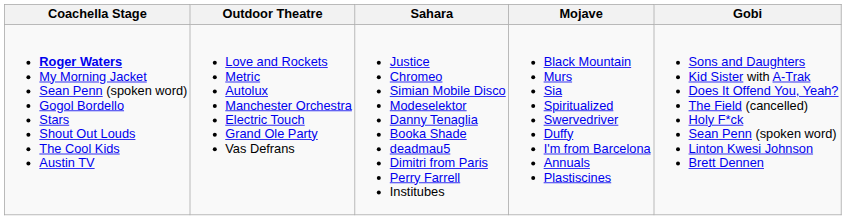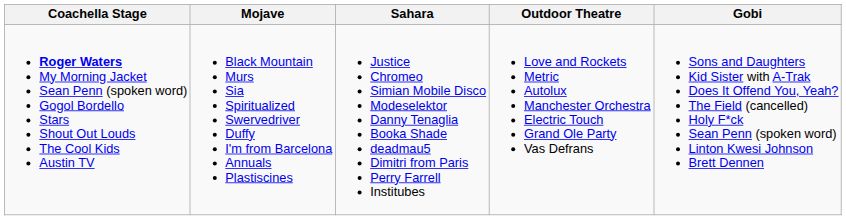columns swapped: (273, 14) <-> (581, 14)
